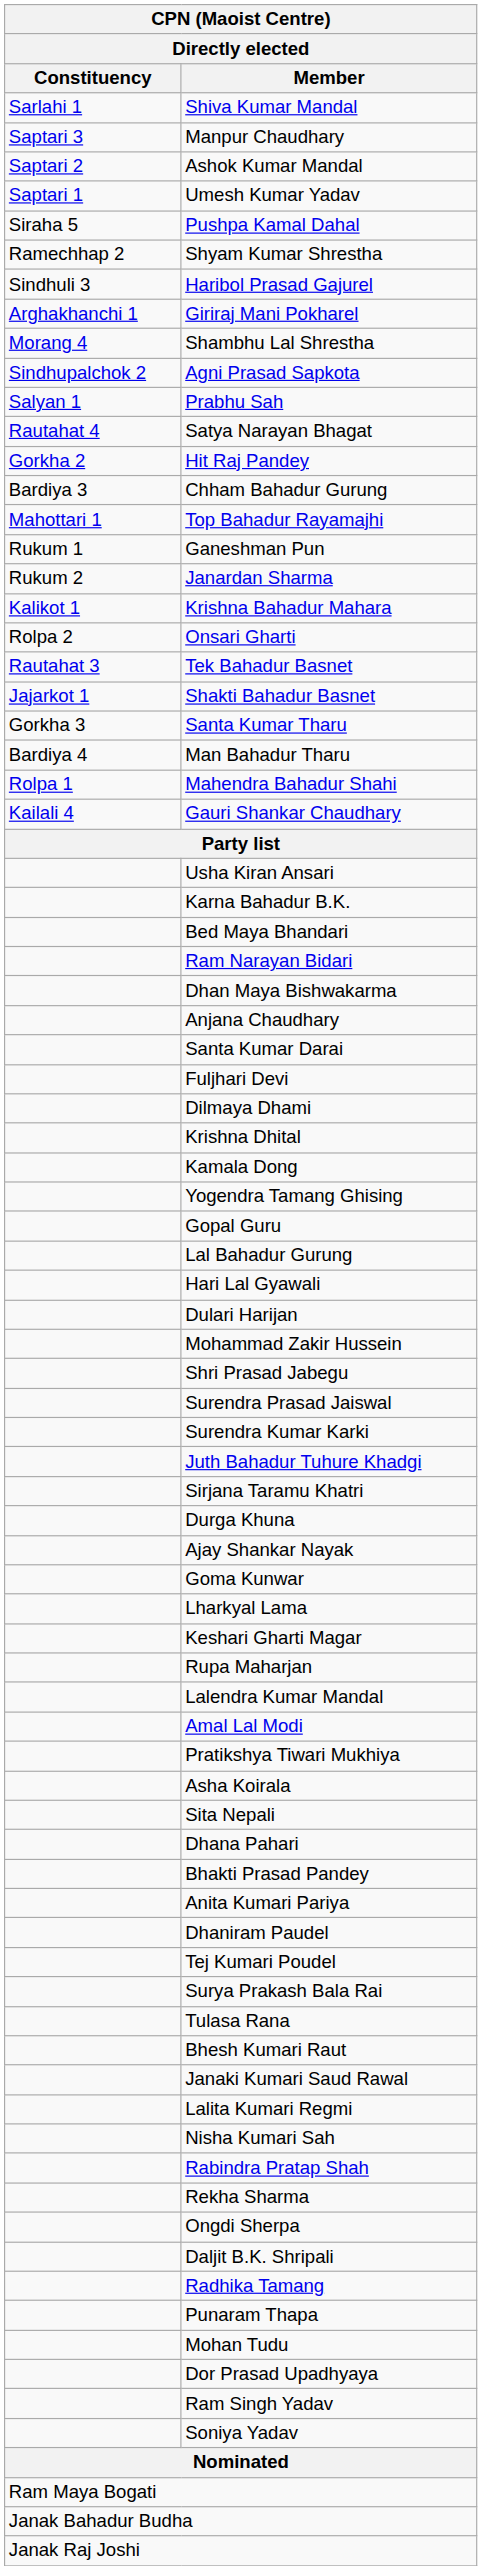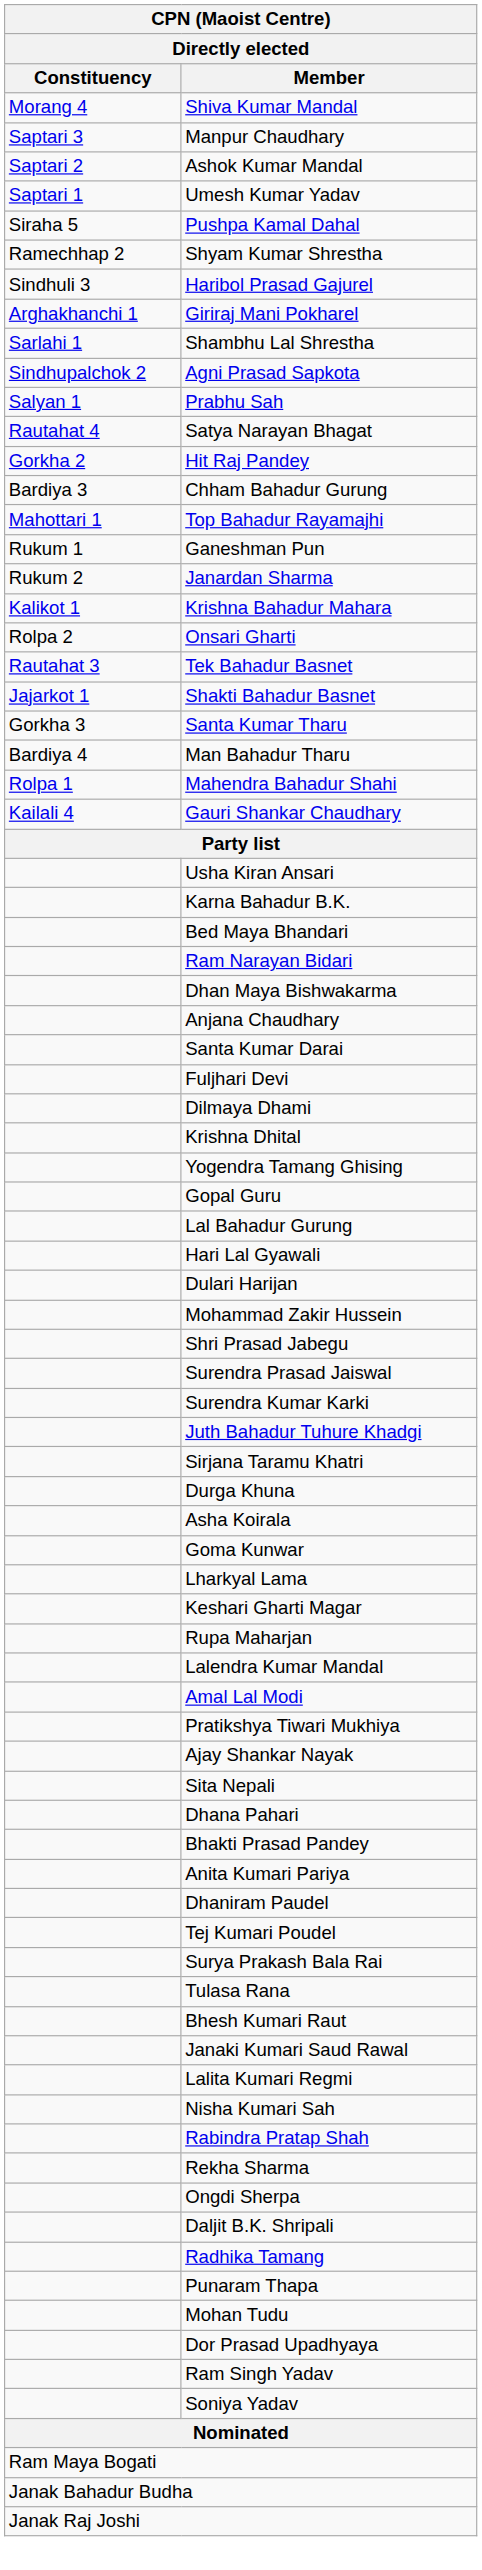(45, 107) Sarlahi 1 -> (48, 107) Morang 4
(48, 343) Morang 4 -> (45, 343) Sarlahi 1
- row: (241, 1167)
rows swapped: (238, 1785) <-> (269, 1549)
